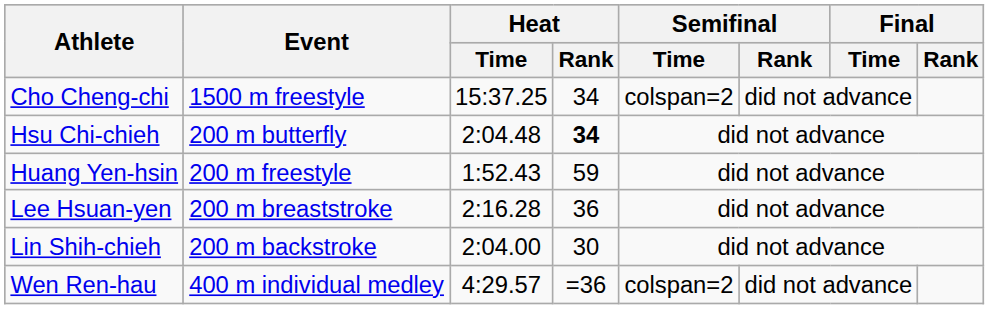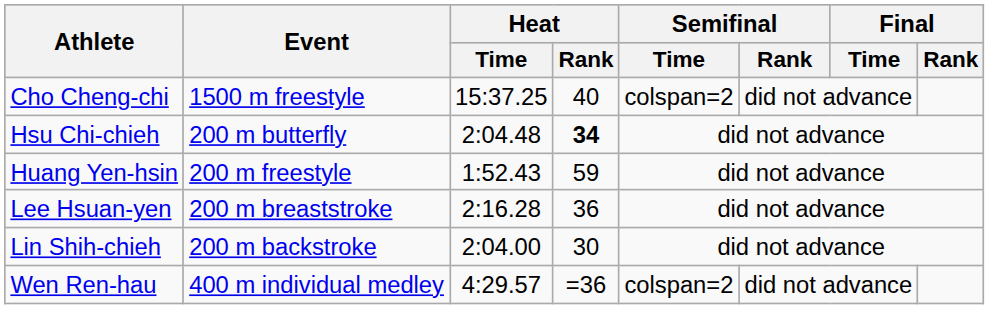(586, 97) 34 -> (586, 97) 40
